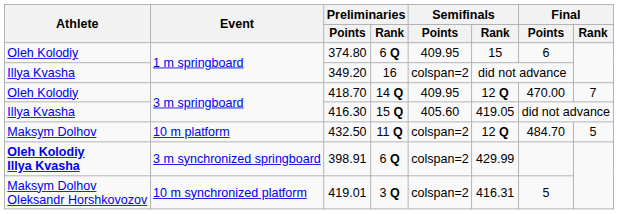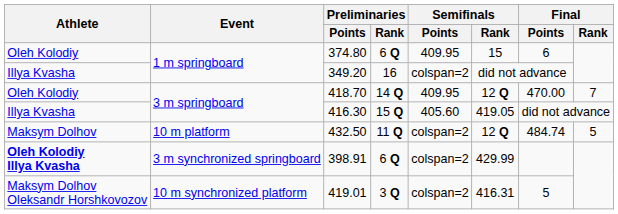(546, 132) 484.70 -> (546, 132) 484.74
